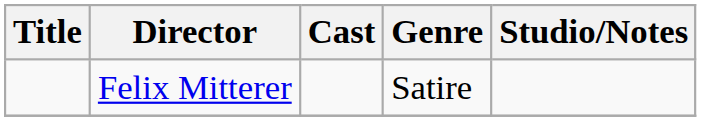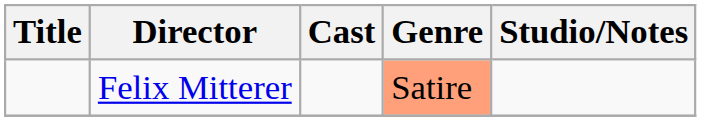(432, 87) no background -> (432, 87) lightsalmon background
